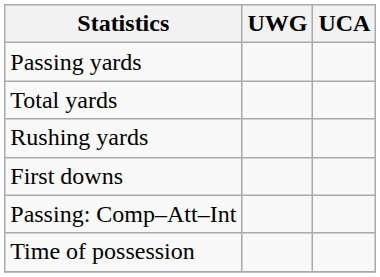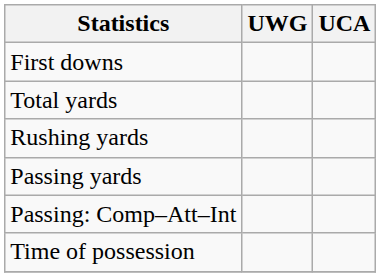rows swapped: (67, 175) <-> (76, 61)
